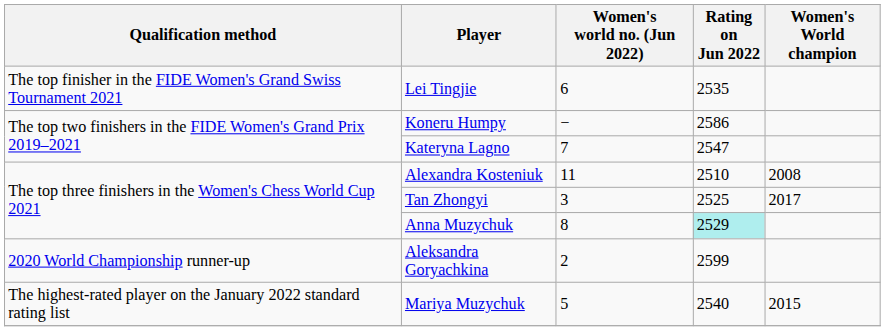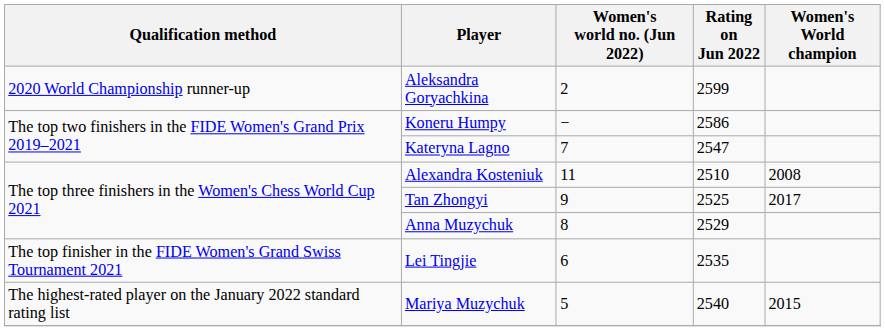rows swapped: (447, 260) <-> (441, 88)
(564, 199) 3 -> (564, 199) 9
(713, 225) paleturquoise background -> (713, 225) no background
